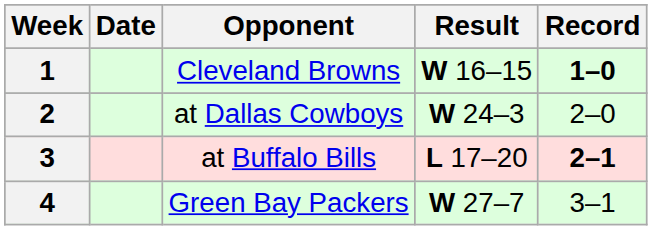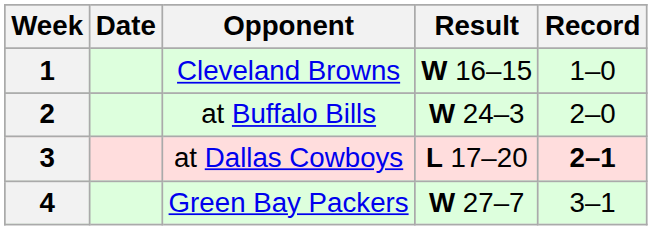(593, 70) bold -> (593, 70) normal
(289, 114) at Dallas Cowboys -> (289, 114) at Buffalo Bills
(289, 158) at Buffalo Bills -> (289, 158) at Dallas Cowboys
